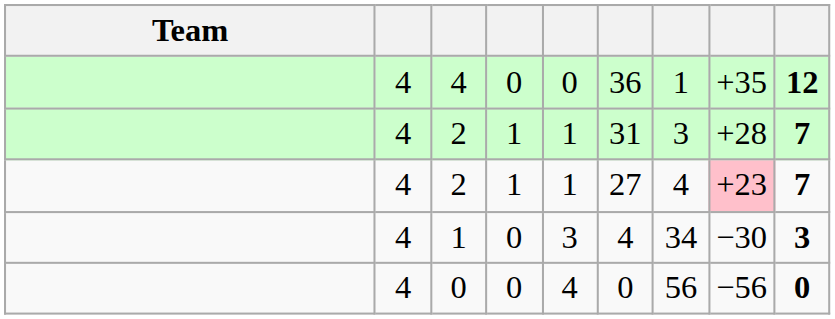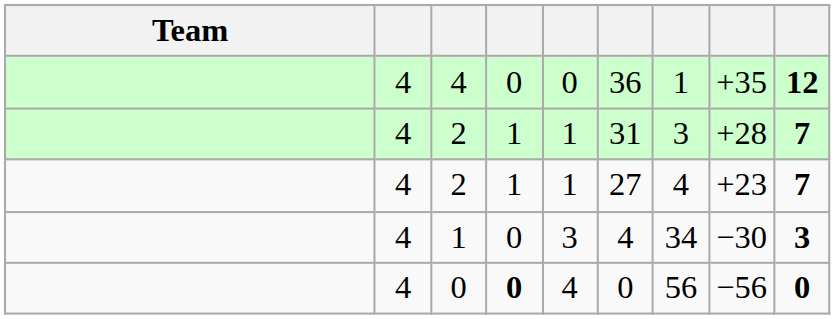(742, 184) pink background -> (742, 184) no background
(514, 287) normal -> (514, 287) bold
